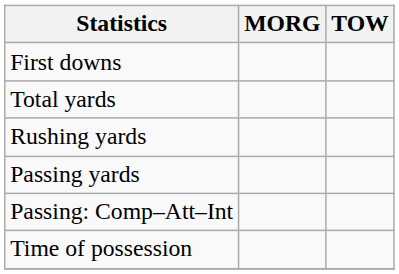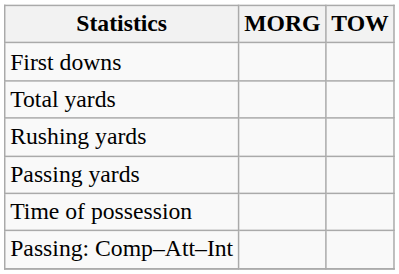rows swapped: (122, 211) <-> (101, 249)
